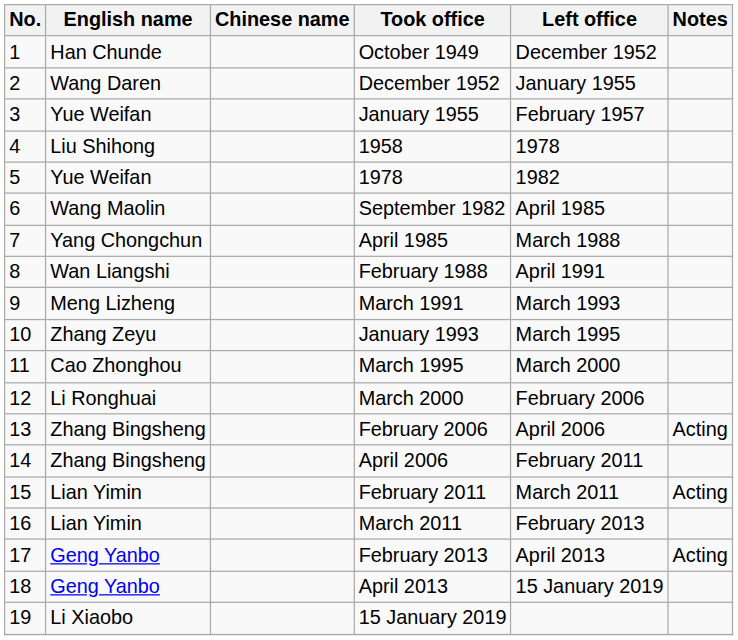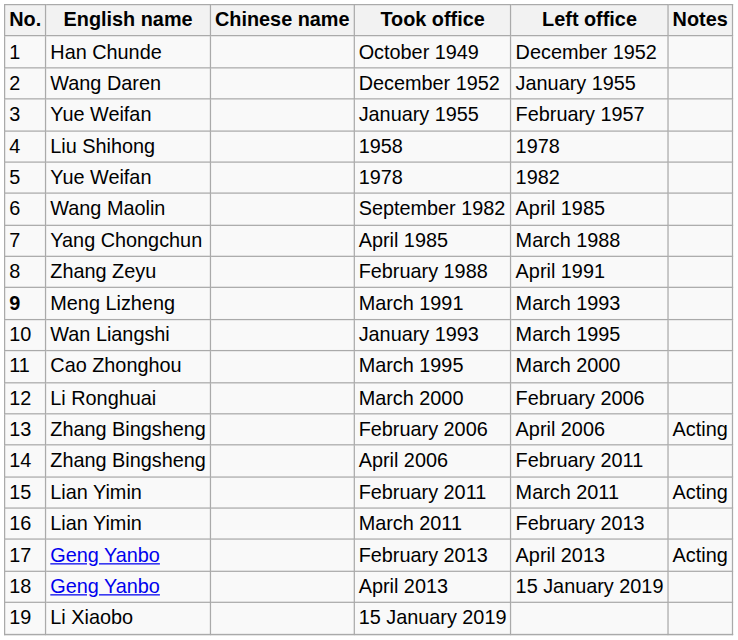(110, 271) Wan Liangshi -> (103, 271) Zhang Zeyu
(15, 303) normal -> (15, 303) bold
(103, 334) Zhang Zeyu -> (110, 334) Wan Liangshi
